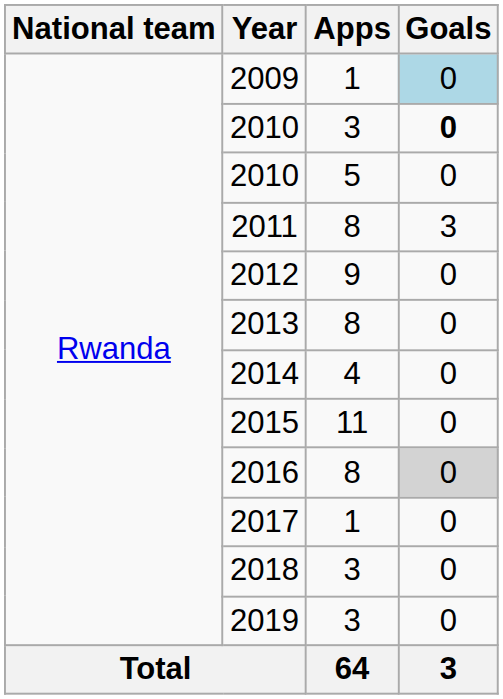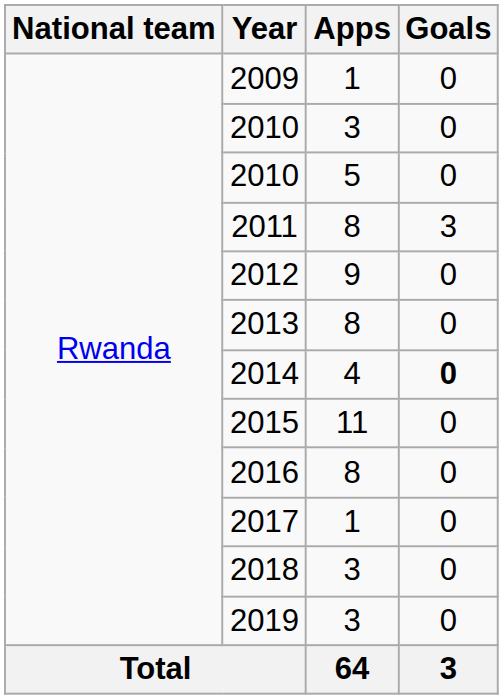(448, 78) lightblue background -> (448, 78) no background
(448, 127) bold -> (448, 127) normal
(448, 373) normal -> (448, 373) bold
(448, 472) lightgrey background -> (448, 472) no background
